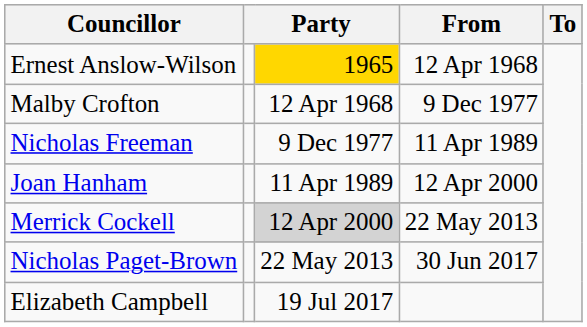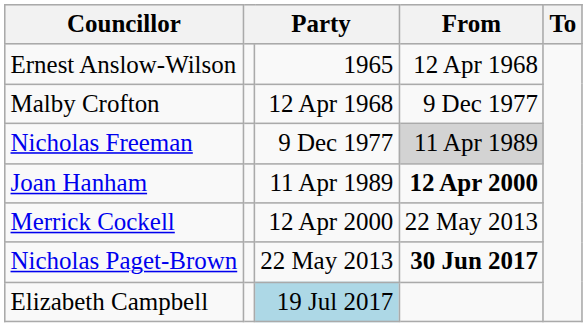(368, 63) gold background -> (368, 63) no background
(476, 143) no background -> (476, 143) lightgrey background
(476, 182) normal -> (474, 182) bold
(331, 222) lightgrey background -> (331, 222) no background
(477, 261) normal -> (474, 261) bold
(335, 301) no background -> (335, 301) lightblue background
